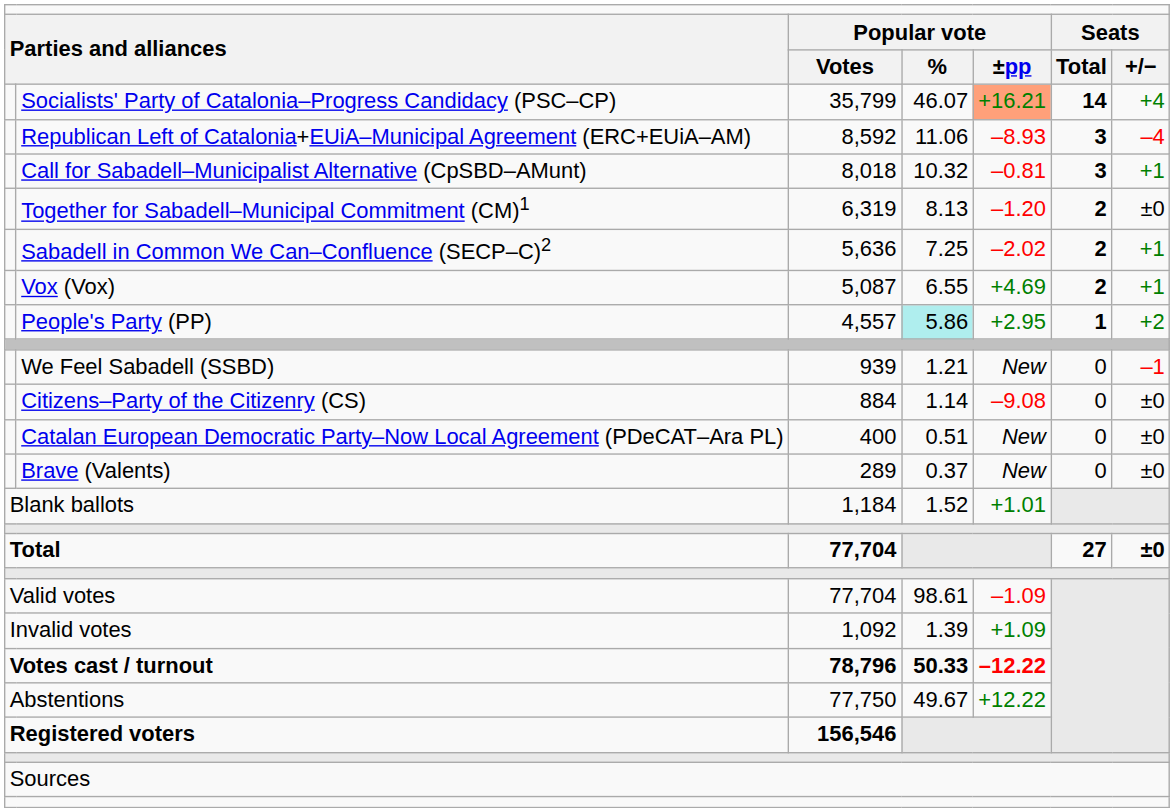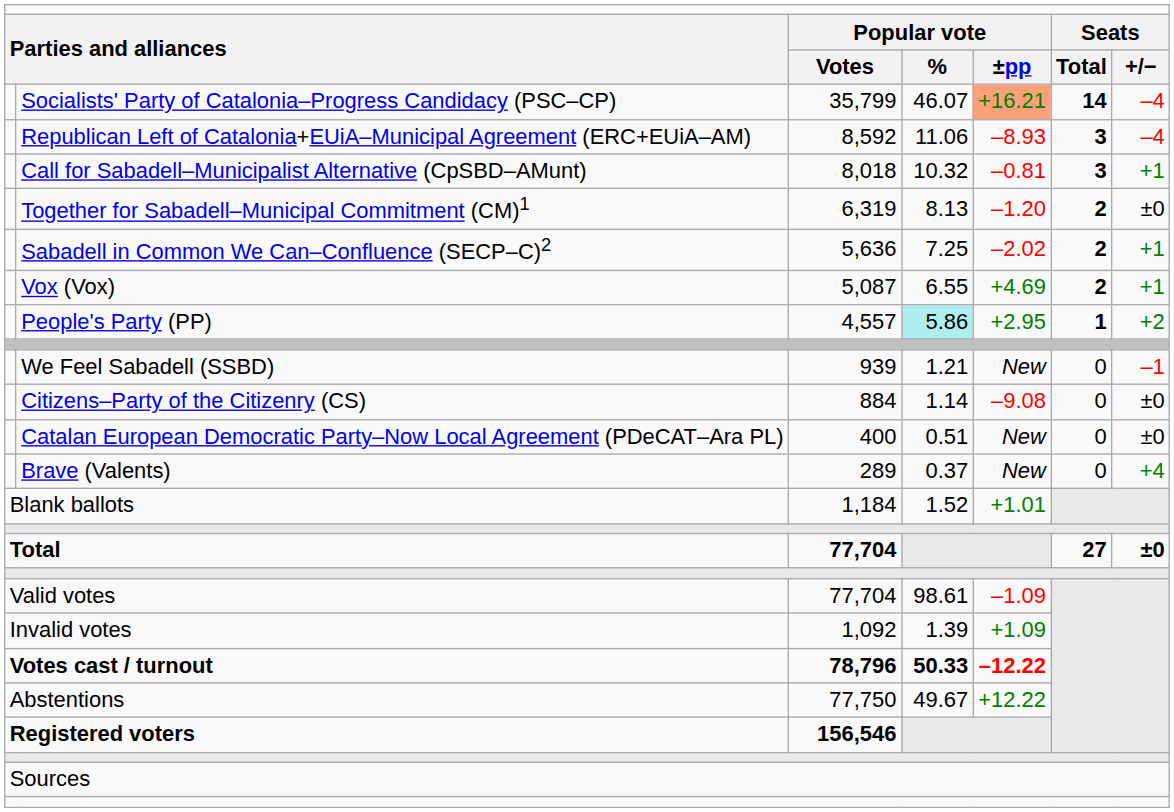(1152, 101) +4 -> (1153, 101) –4
(1153, 471) ±0 -> (1152, 471) +4
